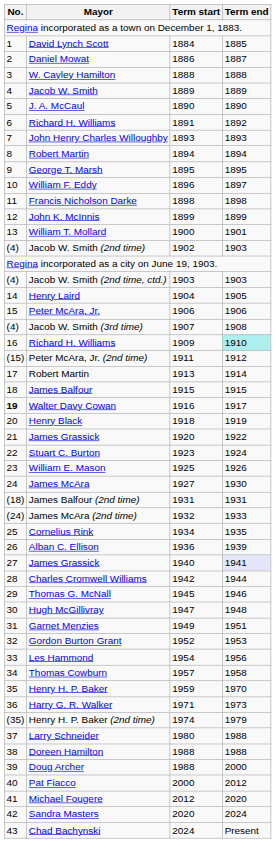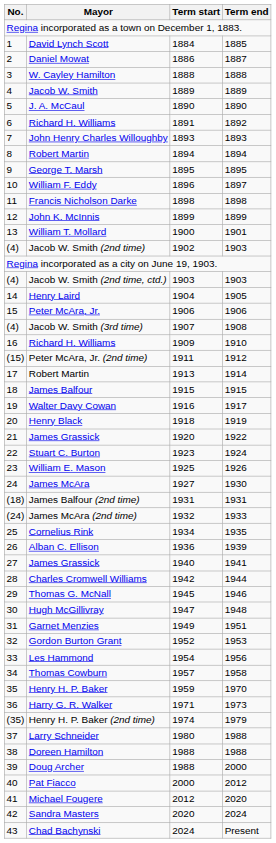(236, 342) paleturquoise background -> (236, 342) no background
(12, 405) bold -> (12, 405) normal
(236, 563) lavender background -> (236, 563) no background
